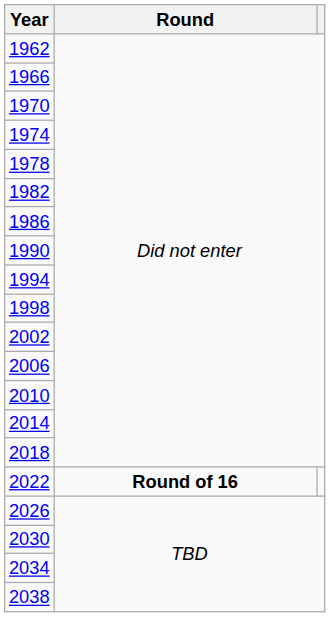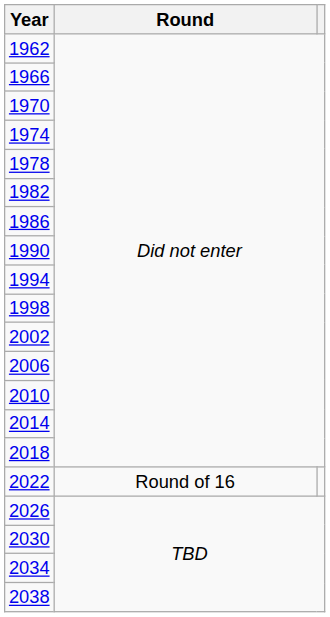(185, 482) bold -> (185, 482) normal
